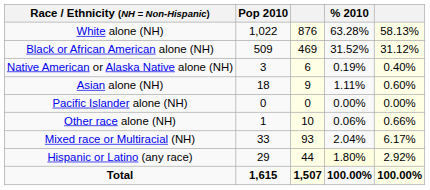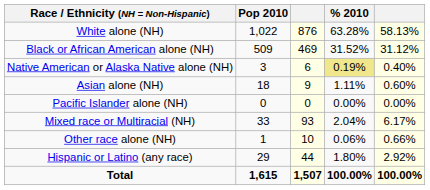(349, 67) no background -> (349, 67) khaki background
rows swapped: (120, 121) <-> (120, 139)
(349, 157) lightyellow background -> (349, 157) no background
